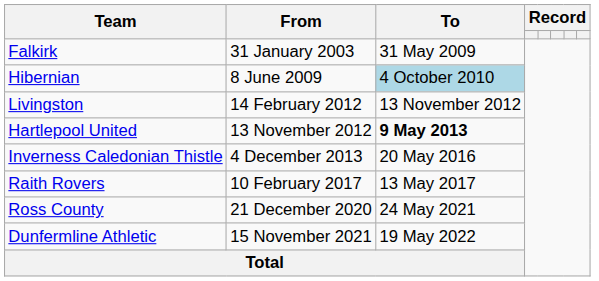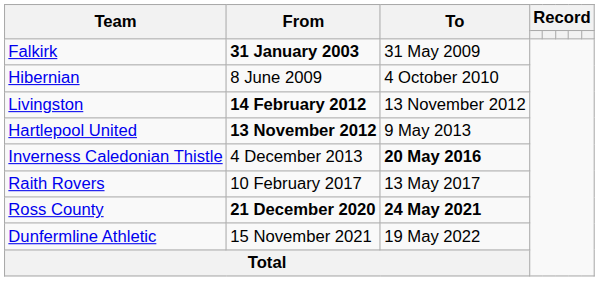(292, 51) normal -> (295, 51) bold
(437, 78) lightblue background -> (441, 78) no background
(296, 104) normal -> (298, 104) bold
(301, 130) normal -> (303, 130) bold
(423, 130) bold -> (428, 130) normal
(428, 157) normal -> (433, 157) bold
(301, 210) normal -> (303, 210) bold
(428, 210) normal -> (433, 210) bold
